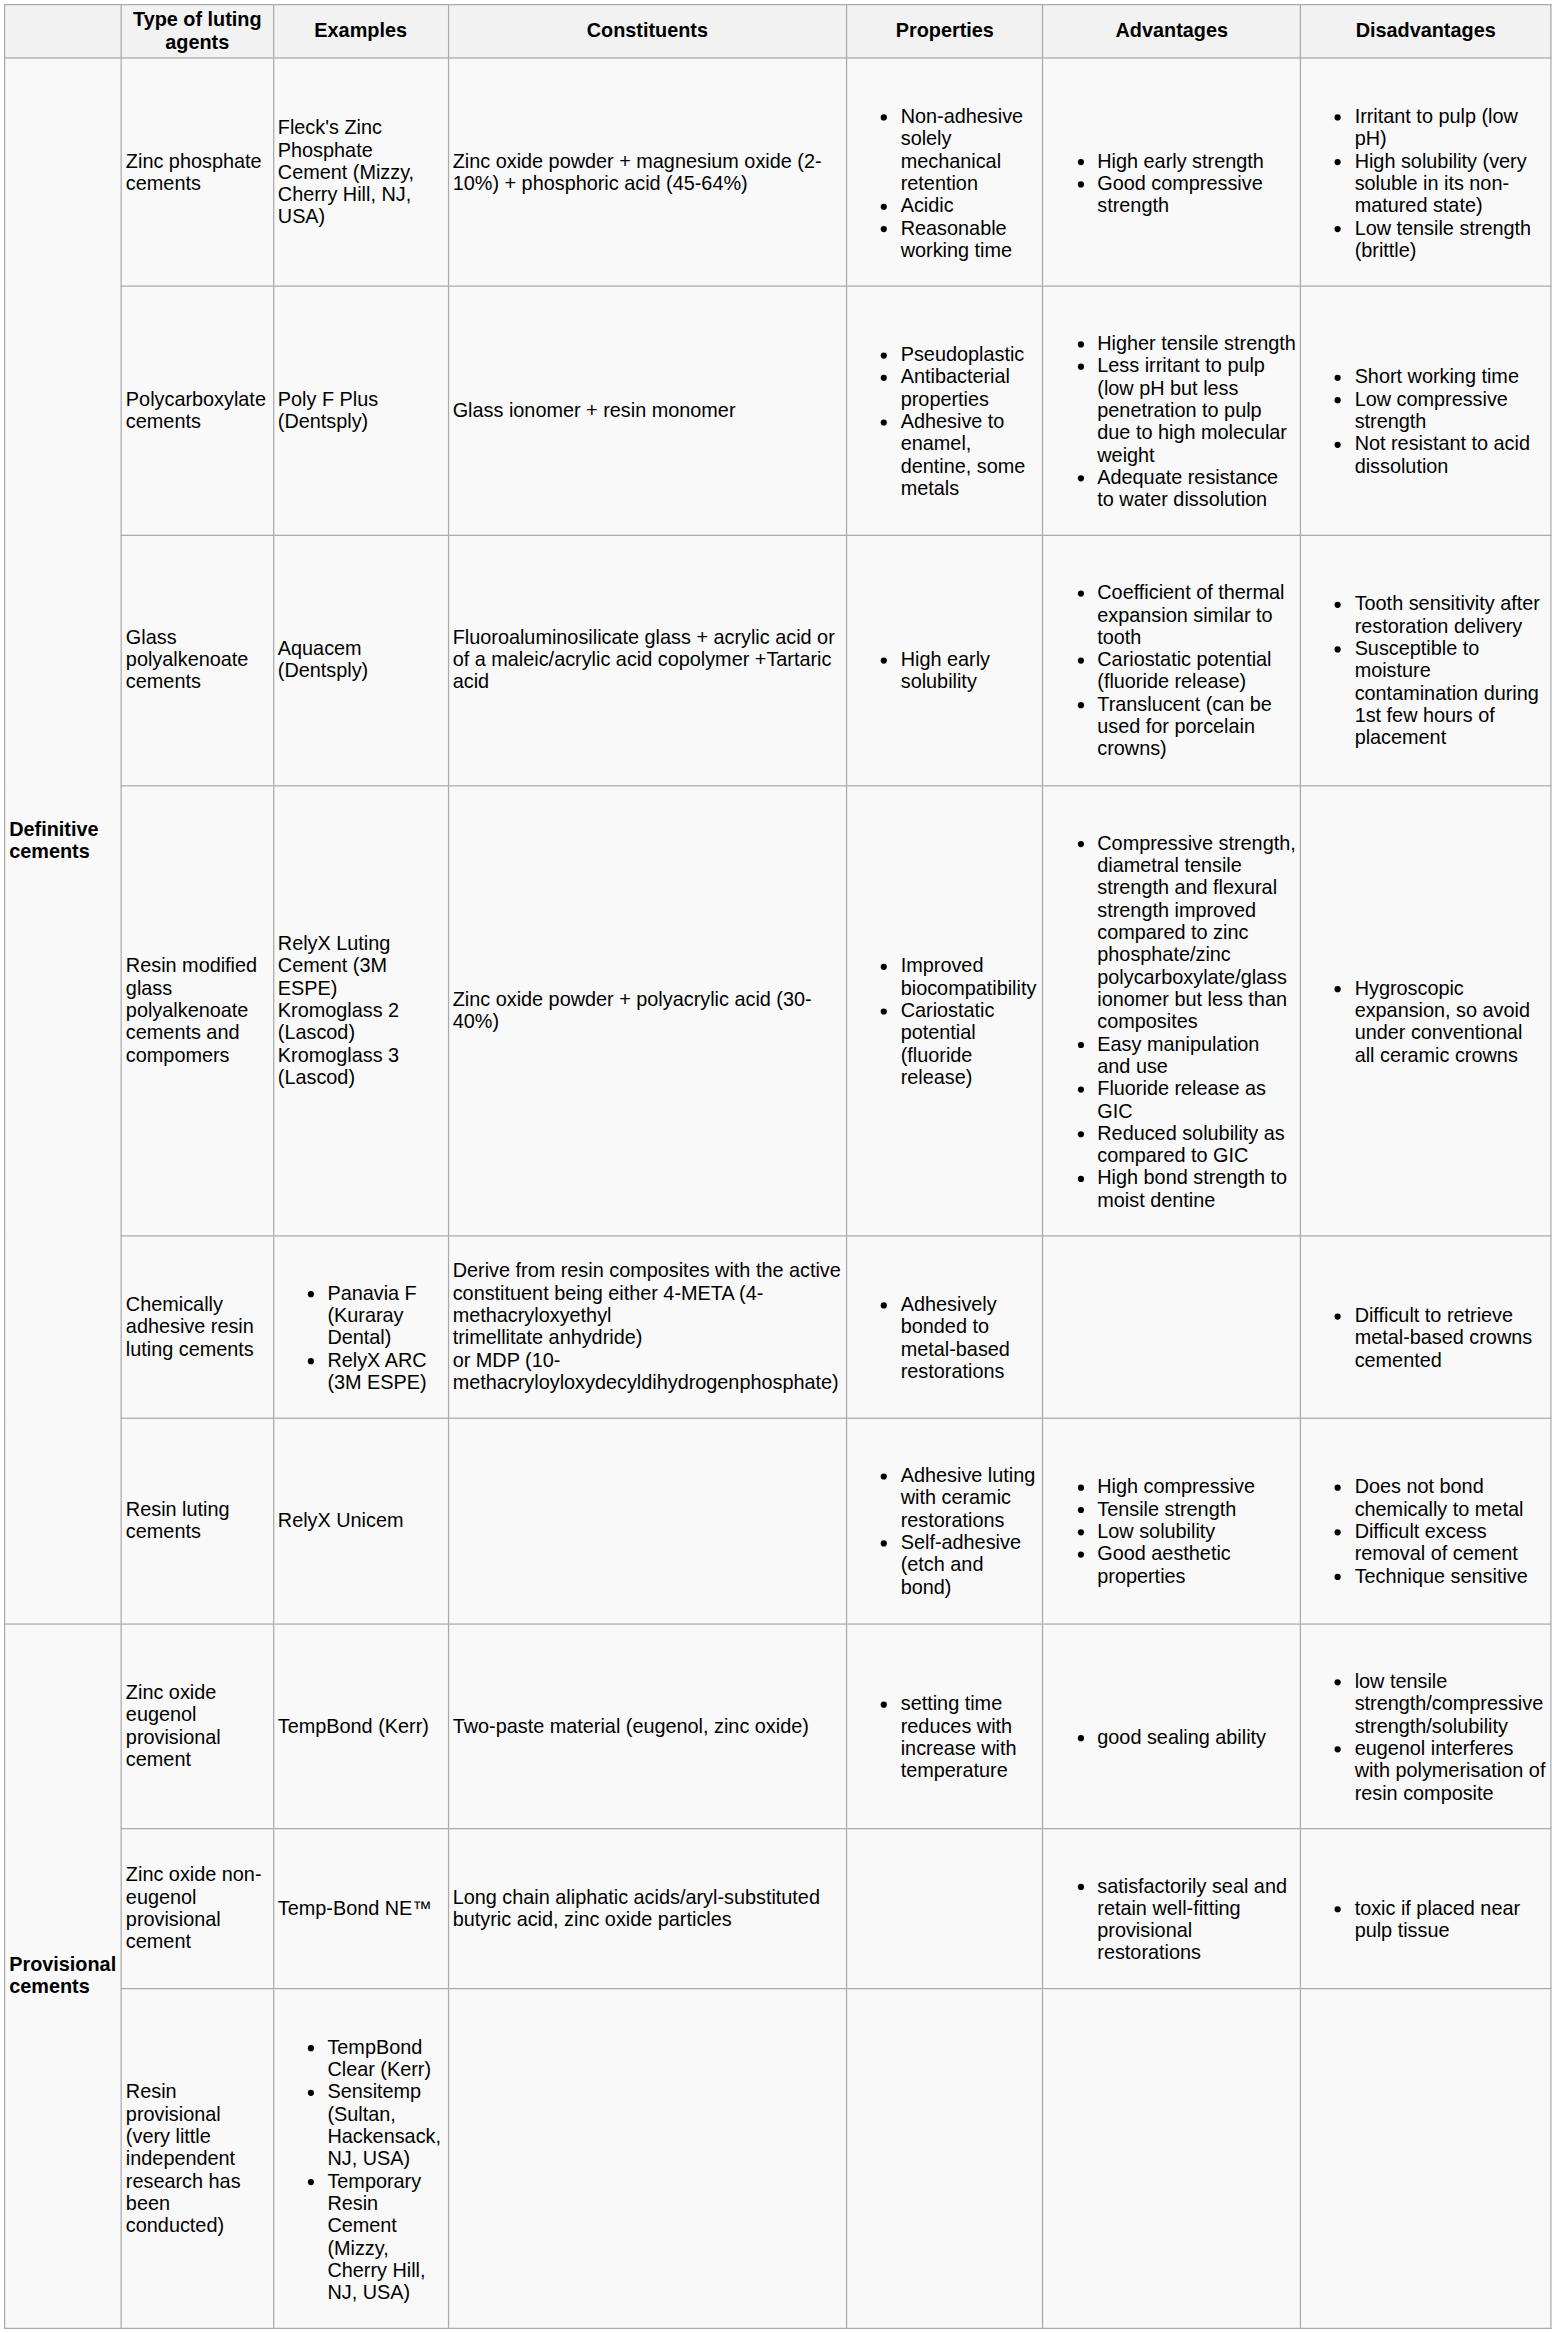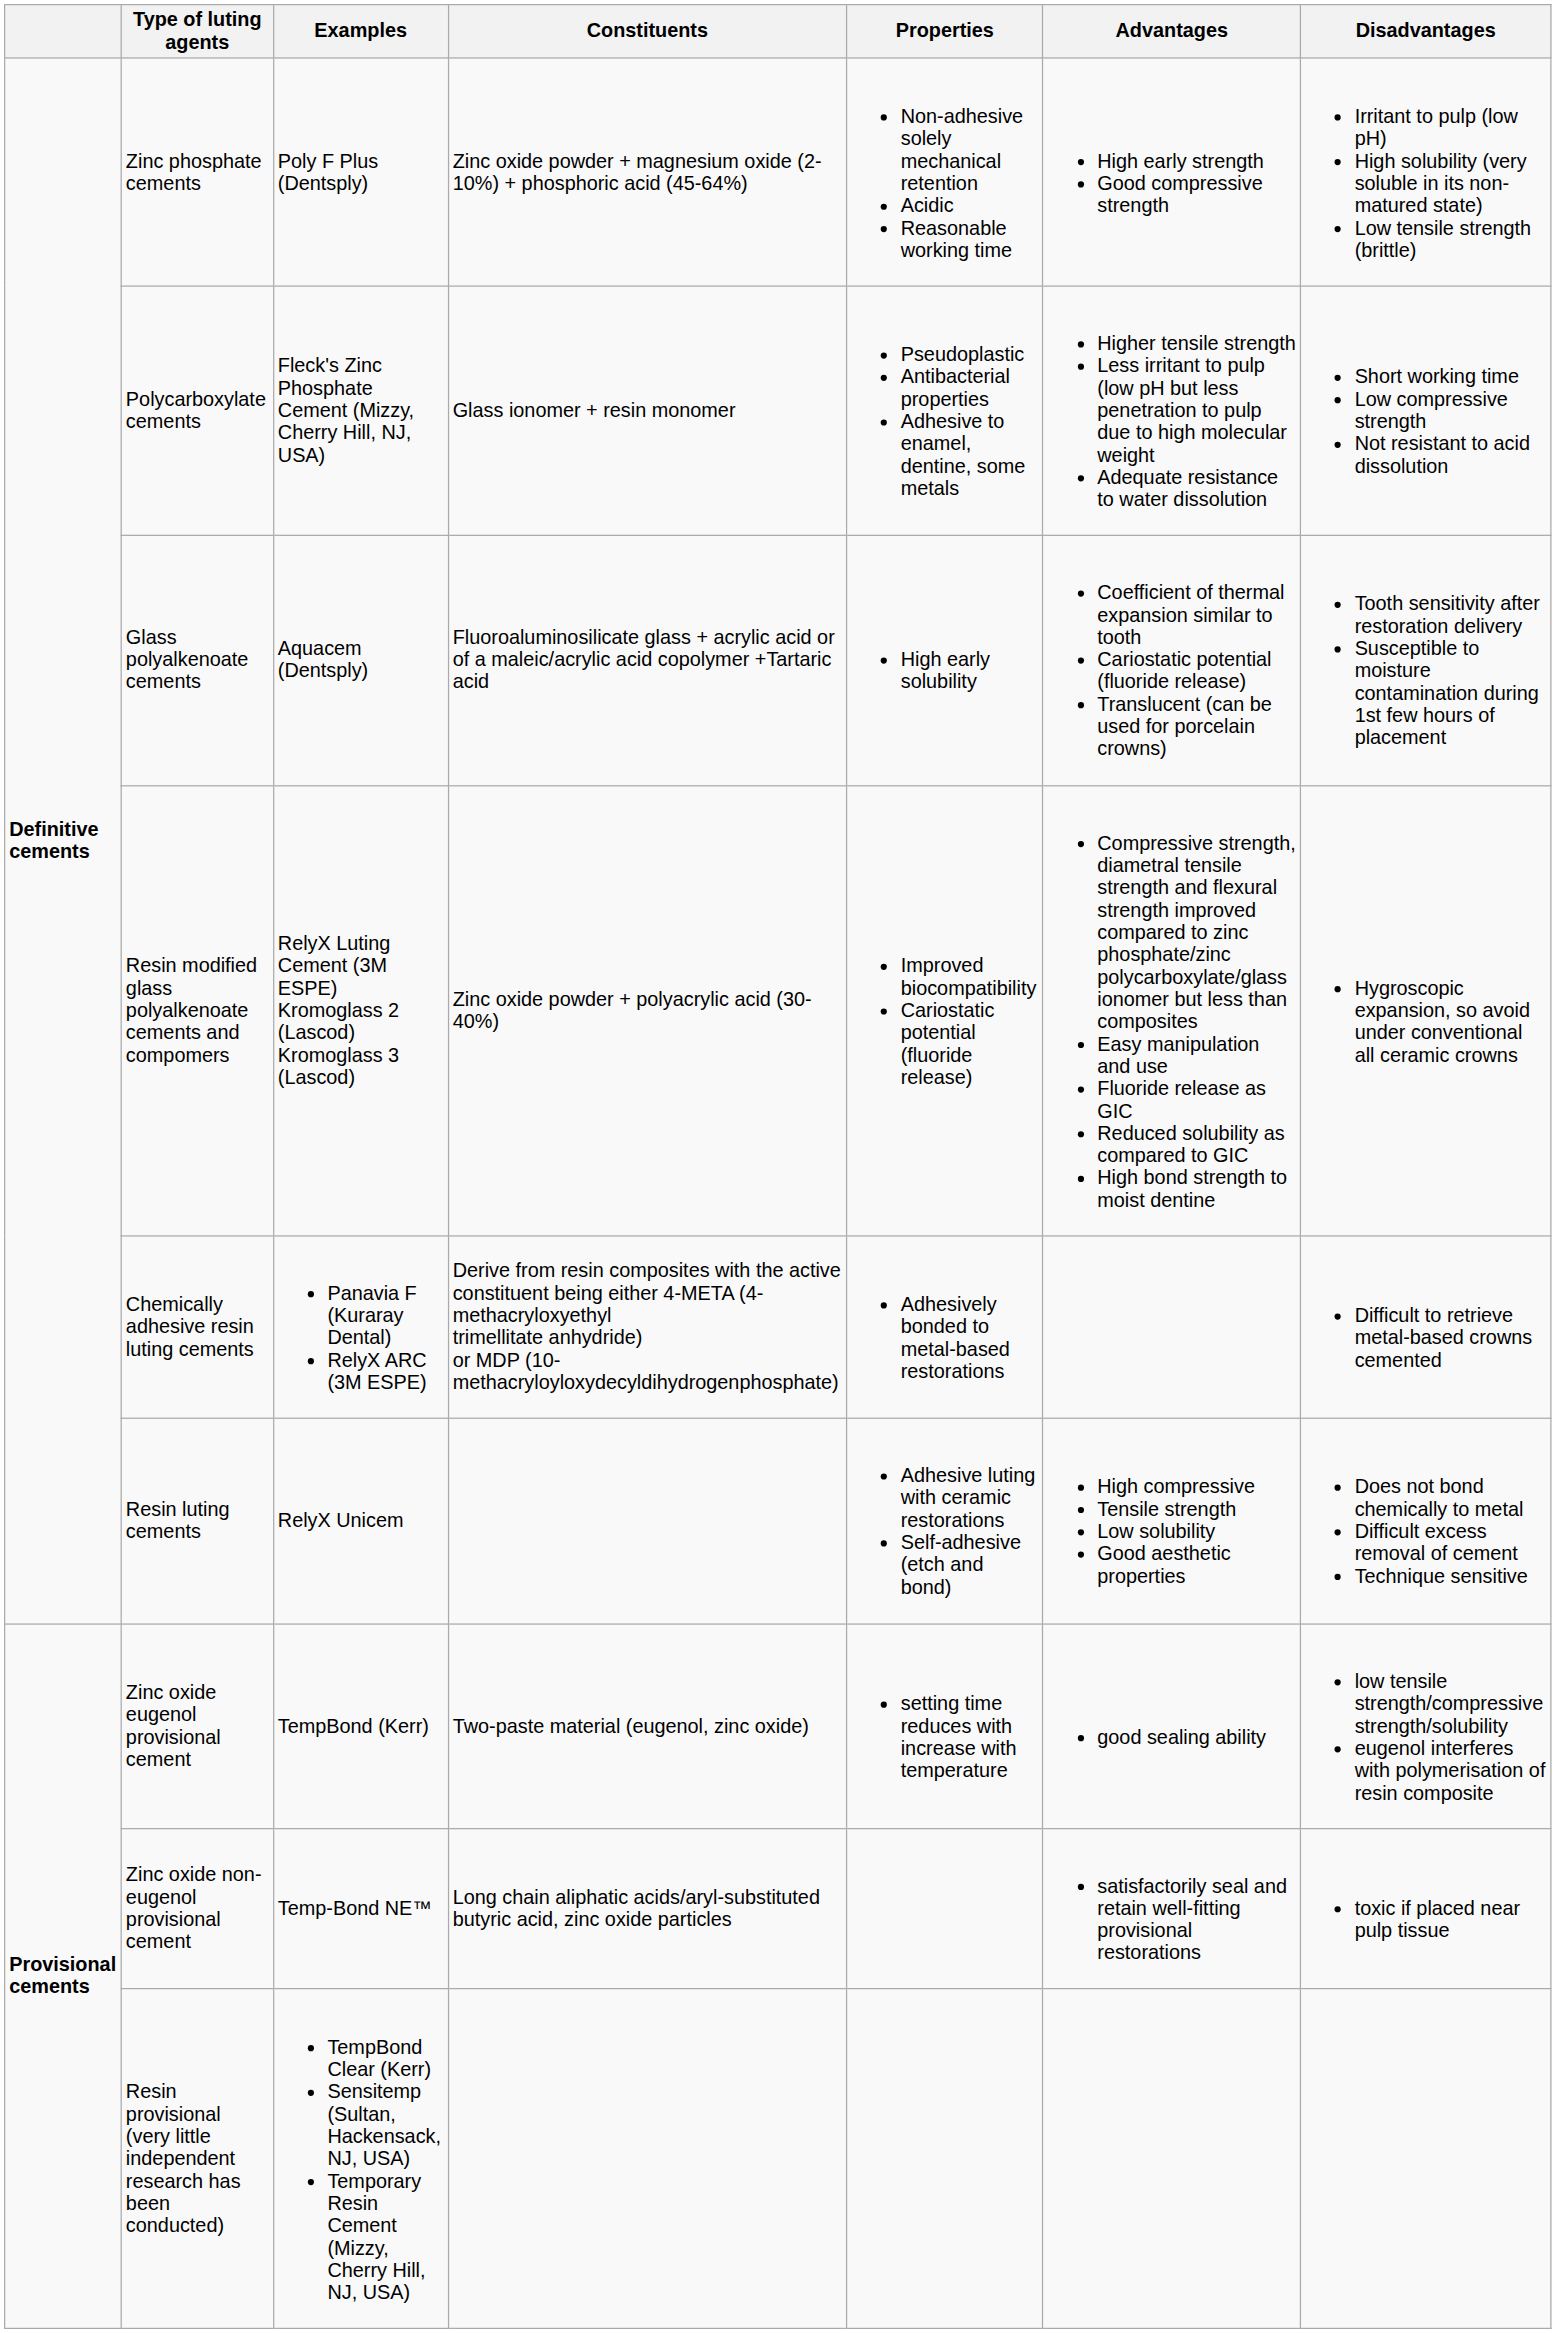(346, 171) Fleck's Zinc Phosphate Cement (Mizzy, Cherry Hill, NJ, USA) -> (328, 171) Poly F Plus (Dentsply)
(328, 410) Poly F Plus (Dentsply) -> (346, 410) Fleck's Zinc Phosphate Cement (Mizzy, Cherry Hill, NJ, USA)
